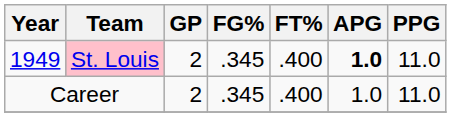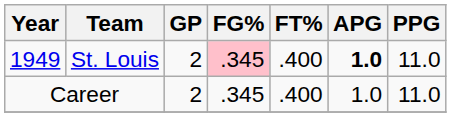(115, 59) pink background -> (115, 59) no background
(242, 59) no background -> (242, 59) pink background
